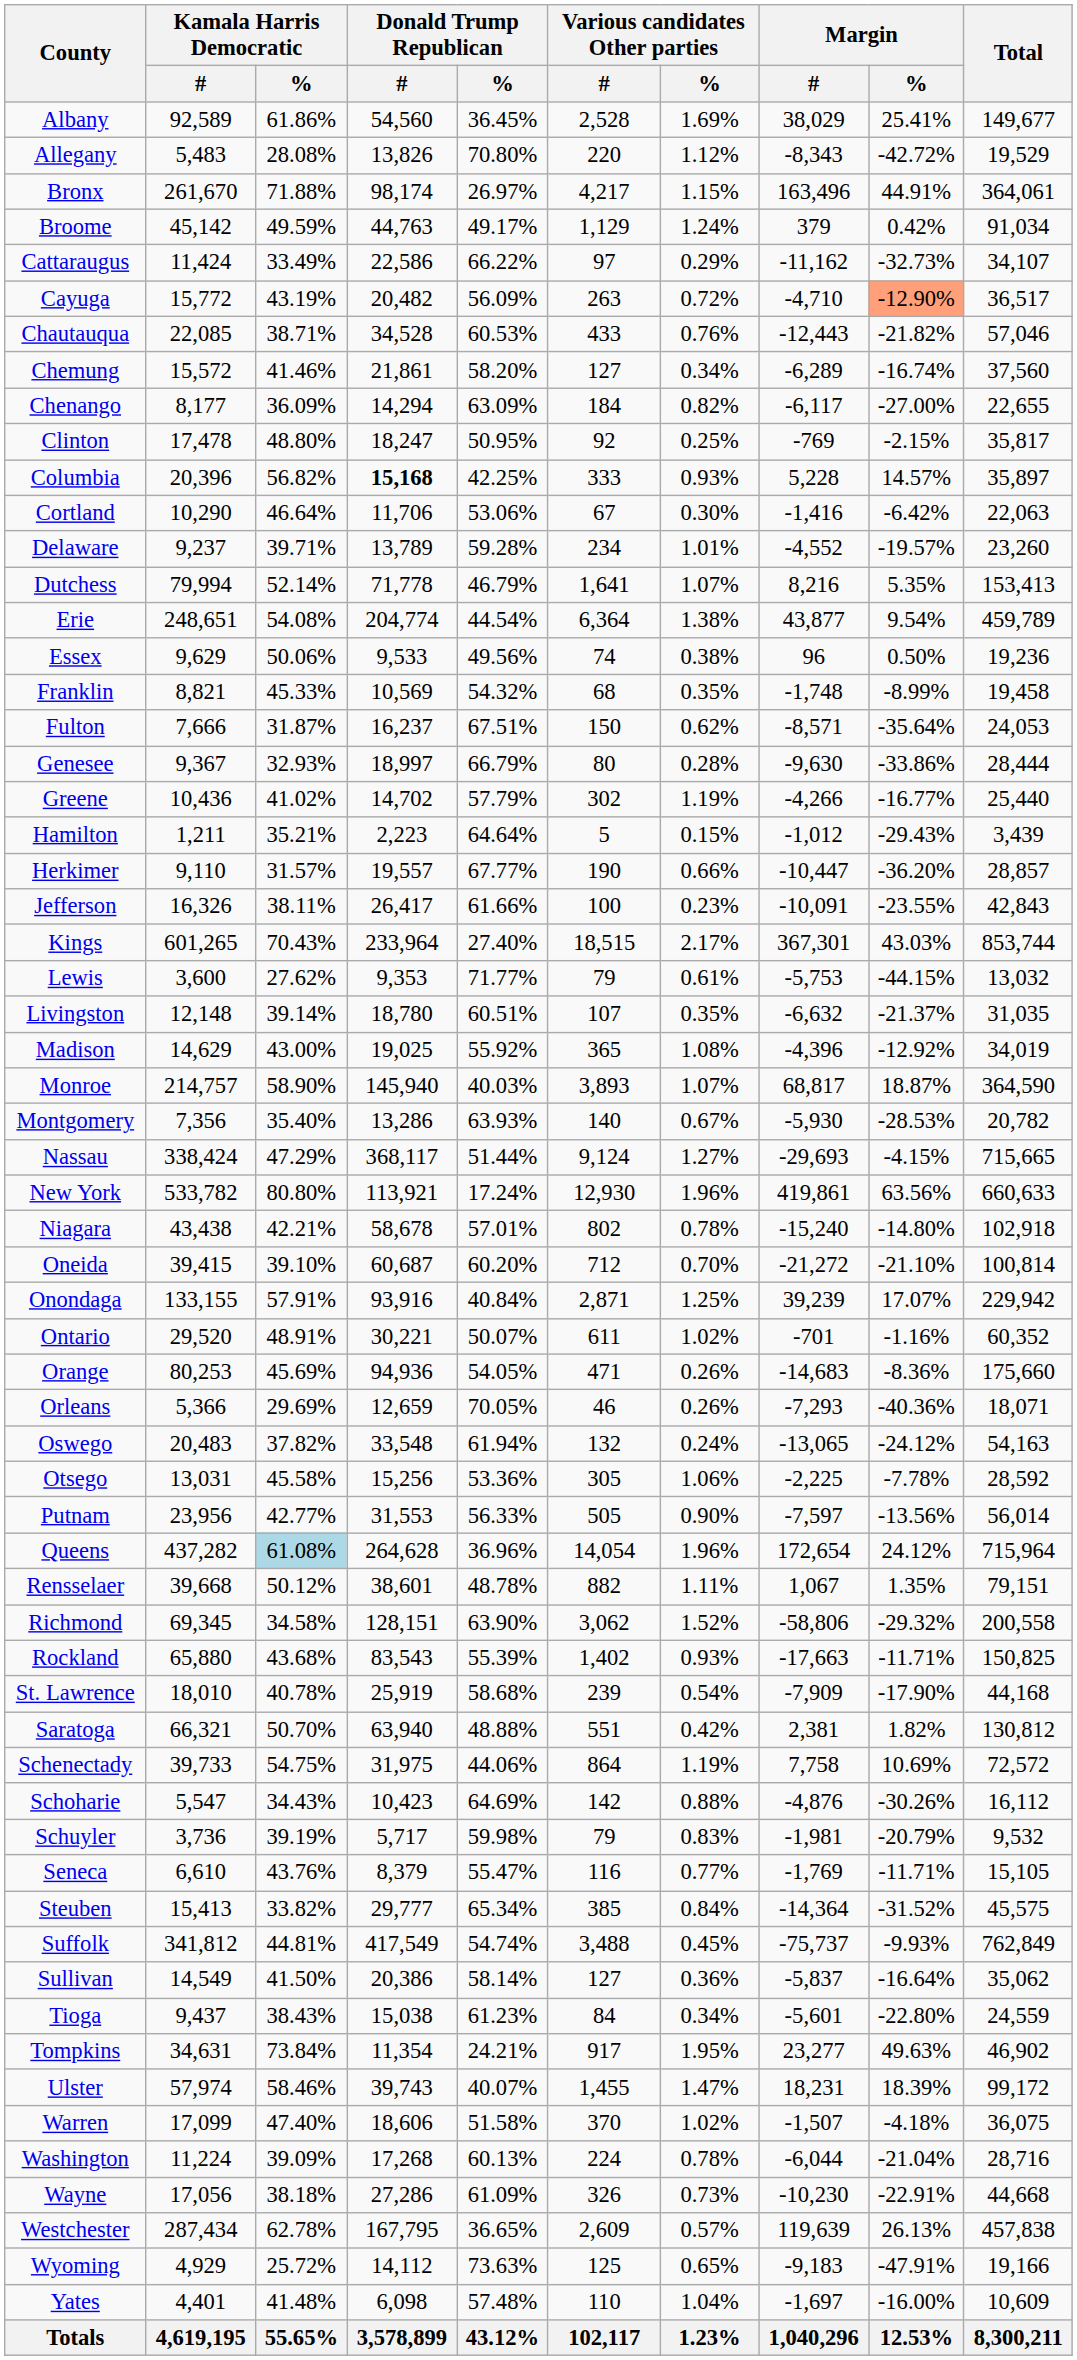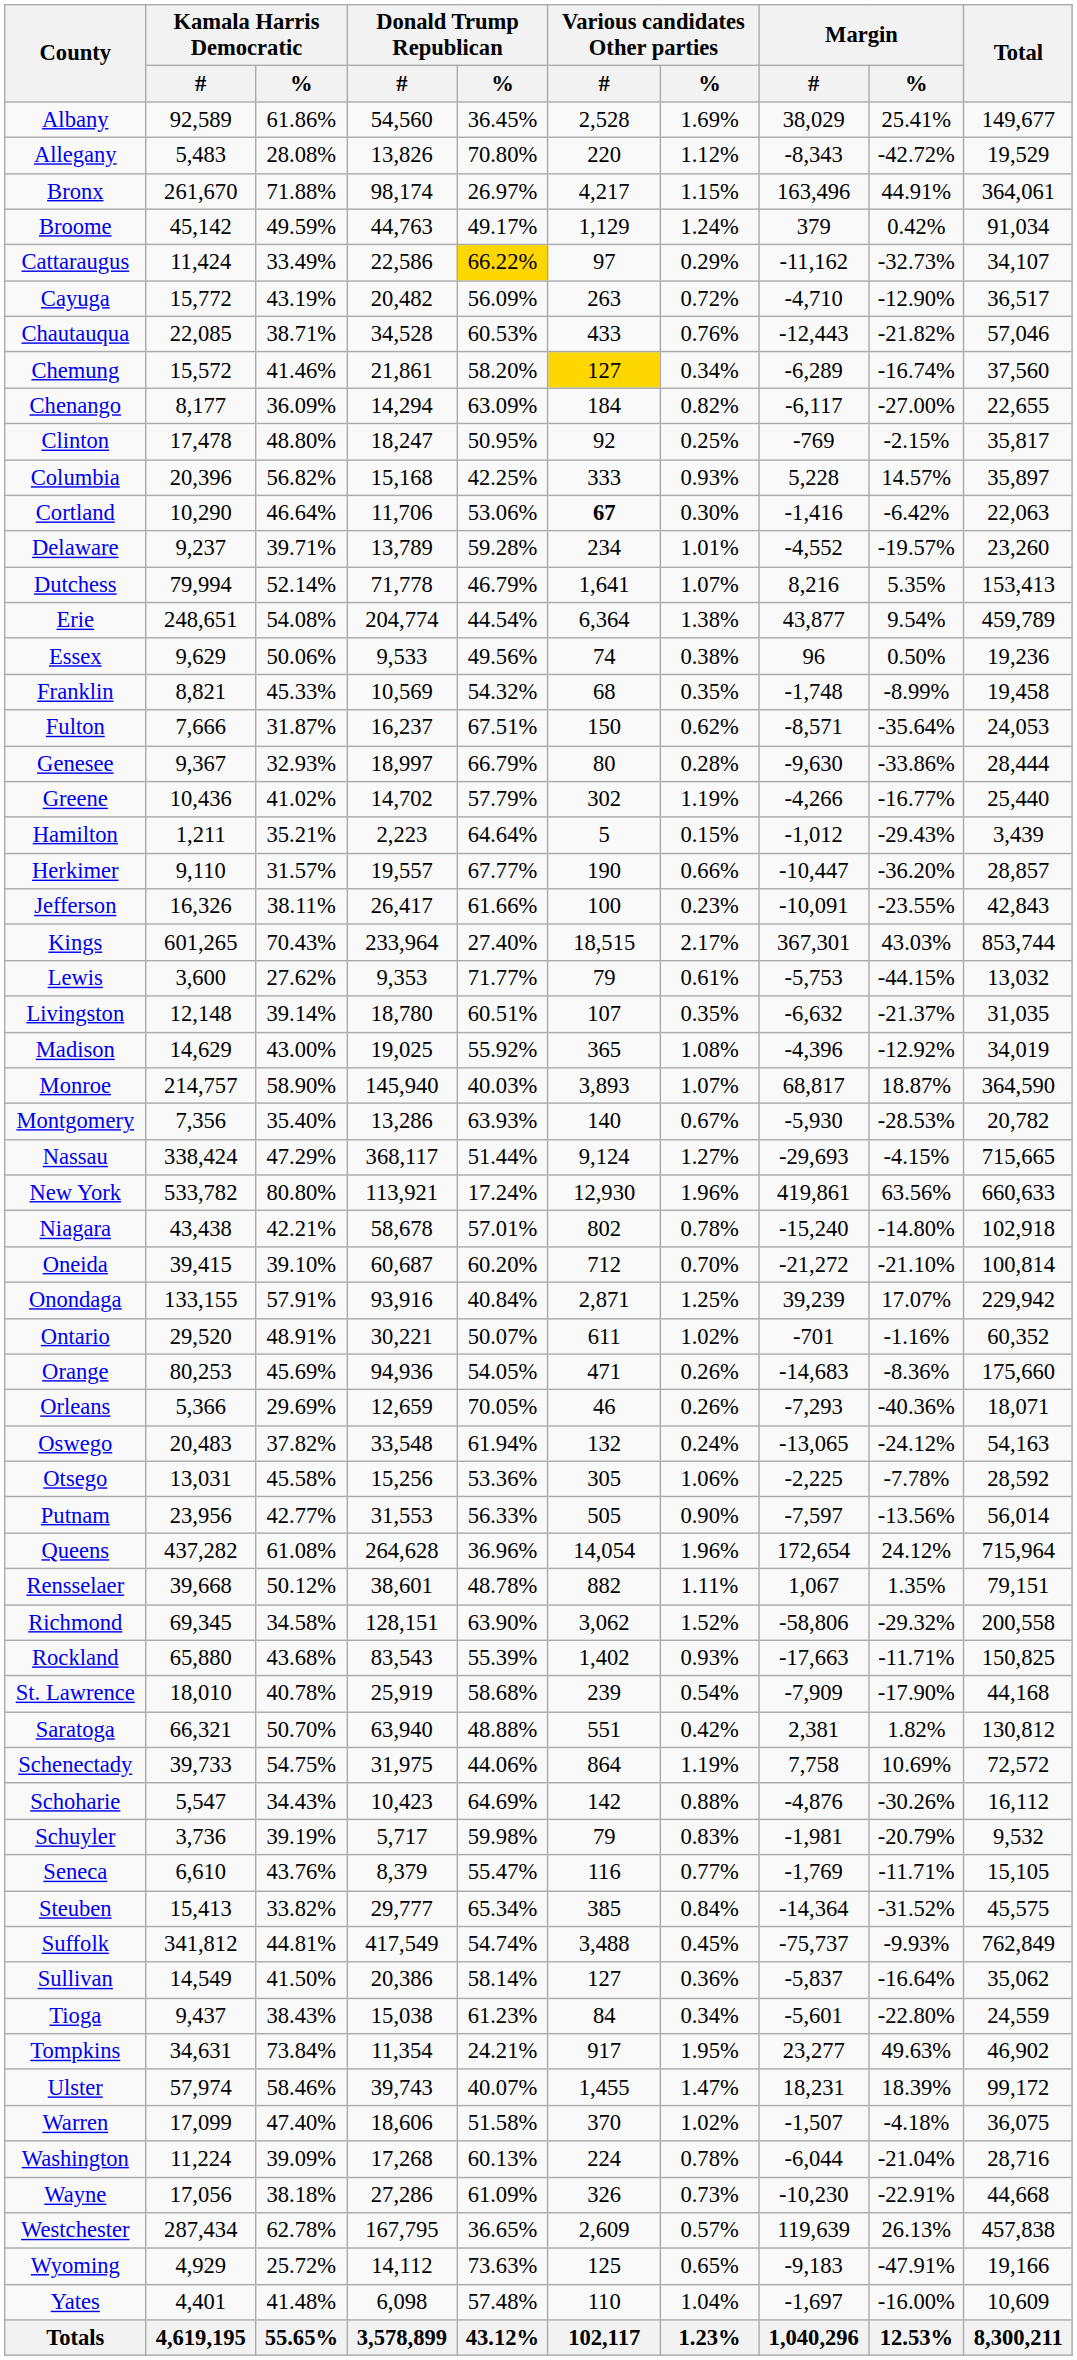(502, 262) no background -> (502, 262) gold background
(916, 298) lightsalmon background -> (916, 298) no background
(604, 369) no background -> (604, 369) gold background
(402, 477) bold -> (402, 477) normal
(604, 512) normal -> (604, 512) bold
(301, 1550) lightblue background -> (301, 1550) no background
